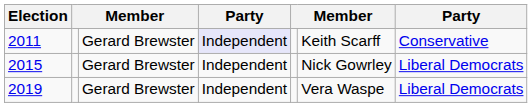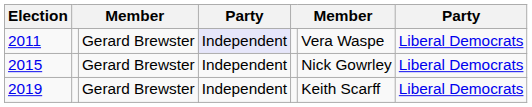(341, 41) Keith Scarff -> (343, 41) Vera Waspe
(444, 41) Conservative -> (461, 41) Liberal Democrats
(343, 89) Vera Waspe -> (341, 89) Keith Scarff
